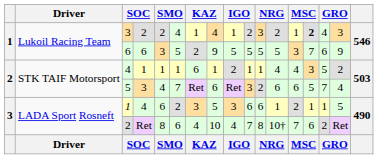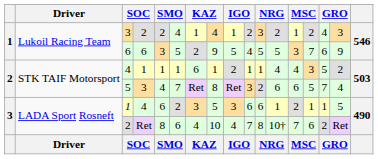(311, 32) bold -> (311, 32) normal
(250, 50) 5 -> (250, 50) 4
(215, 87) 6 -> (215, 87) 8
